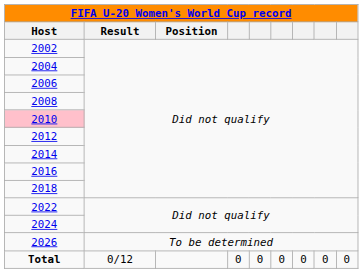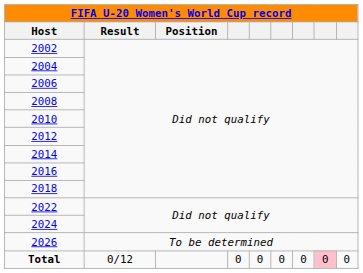(44, 119) pink background -> (44, 119) no background
(325, 259) no background -> (325, 259) pink background
